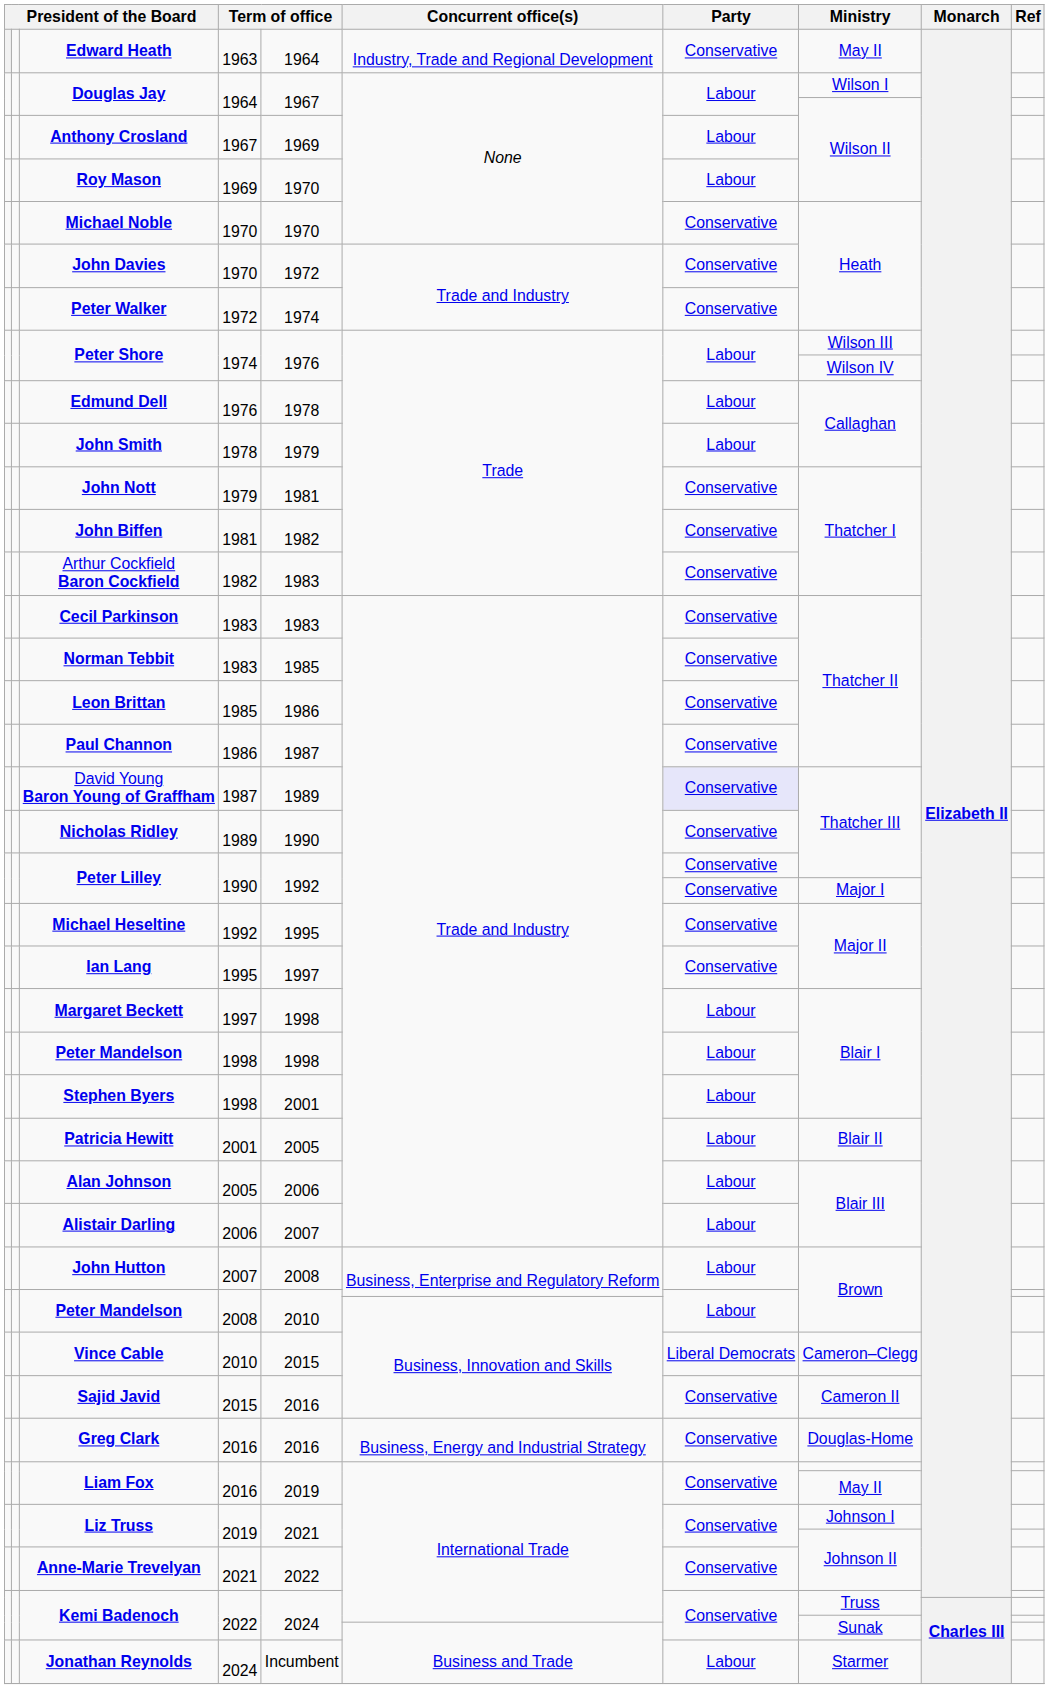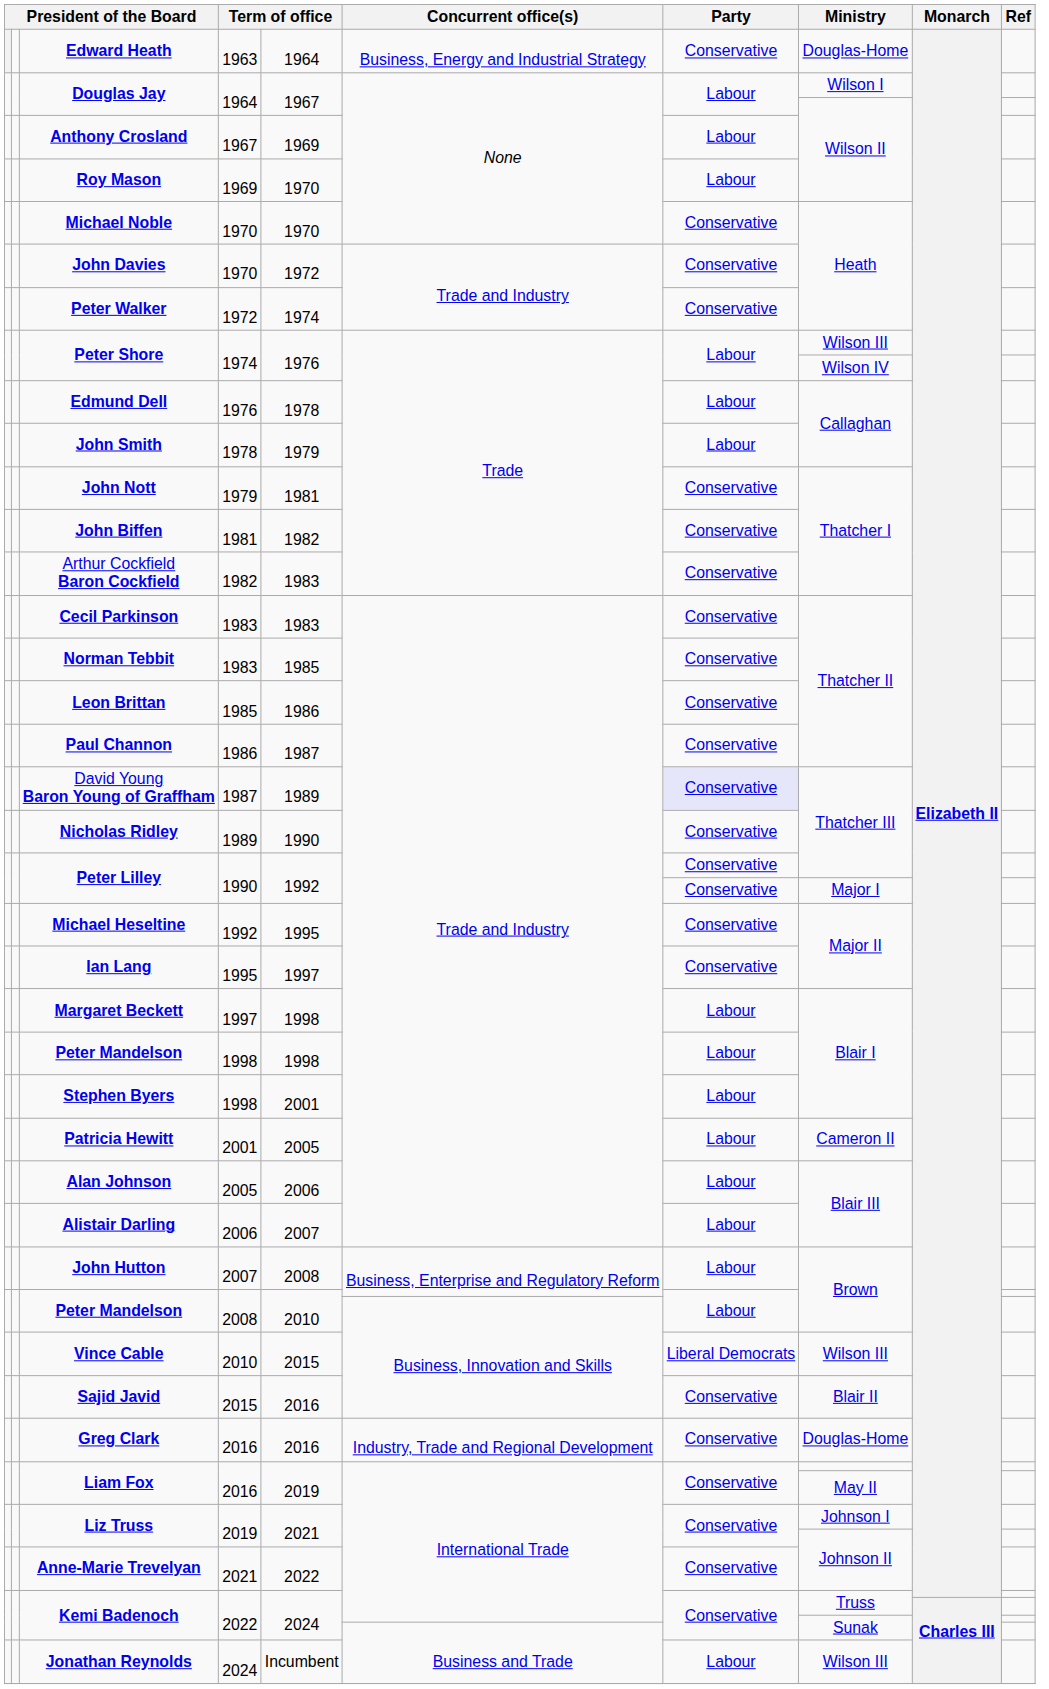(503, 60) Industry, Trade and Regional Development -> (503, 60) Business, Energy and Industrial Strategy
(860, 51) May II -> (855, 51) Douglas-Home
(860, 1139) Blair II -> (855, 1139) Cameron II
(860, 1353) Cameron–Clegg -> (855, 1353) Wilson III
(860, 1396) Cameron II -> (855, 1396) Blair II
(503, 1448) Business, Energy and Industrial Strategy -> (503, 1448) Industry, Trade and Regional Development
(860, 1661) Starmer -> (855, 1661) Wilson III
